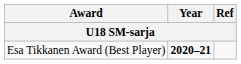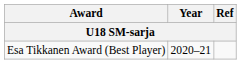(191, 50) bold -> (191, 50) normal
